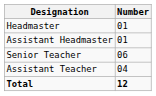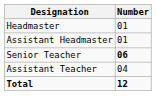(122, 55) normal -> (122, 55) bold
